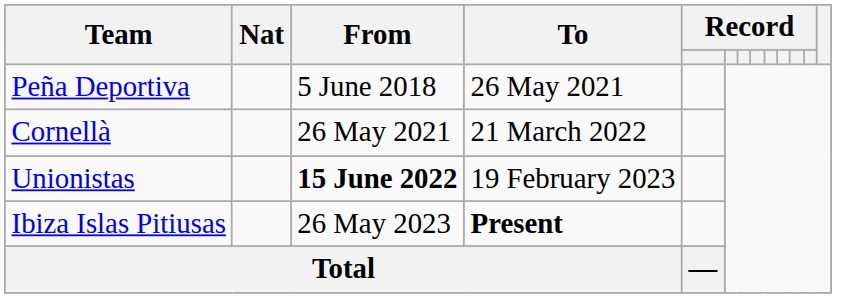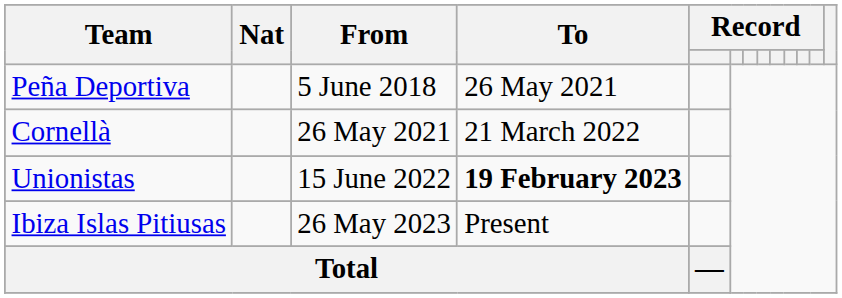(377, 177) bold -> (374, 177) normal
(573, 177) normal -> (573, 177) bold
(517, 223) bold -> (507, 223) normal
